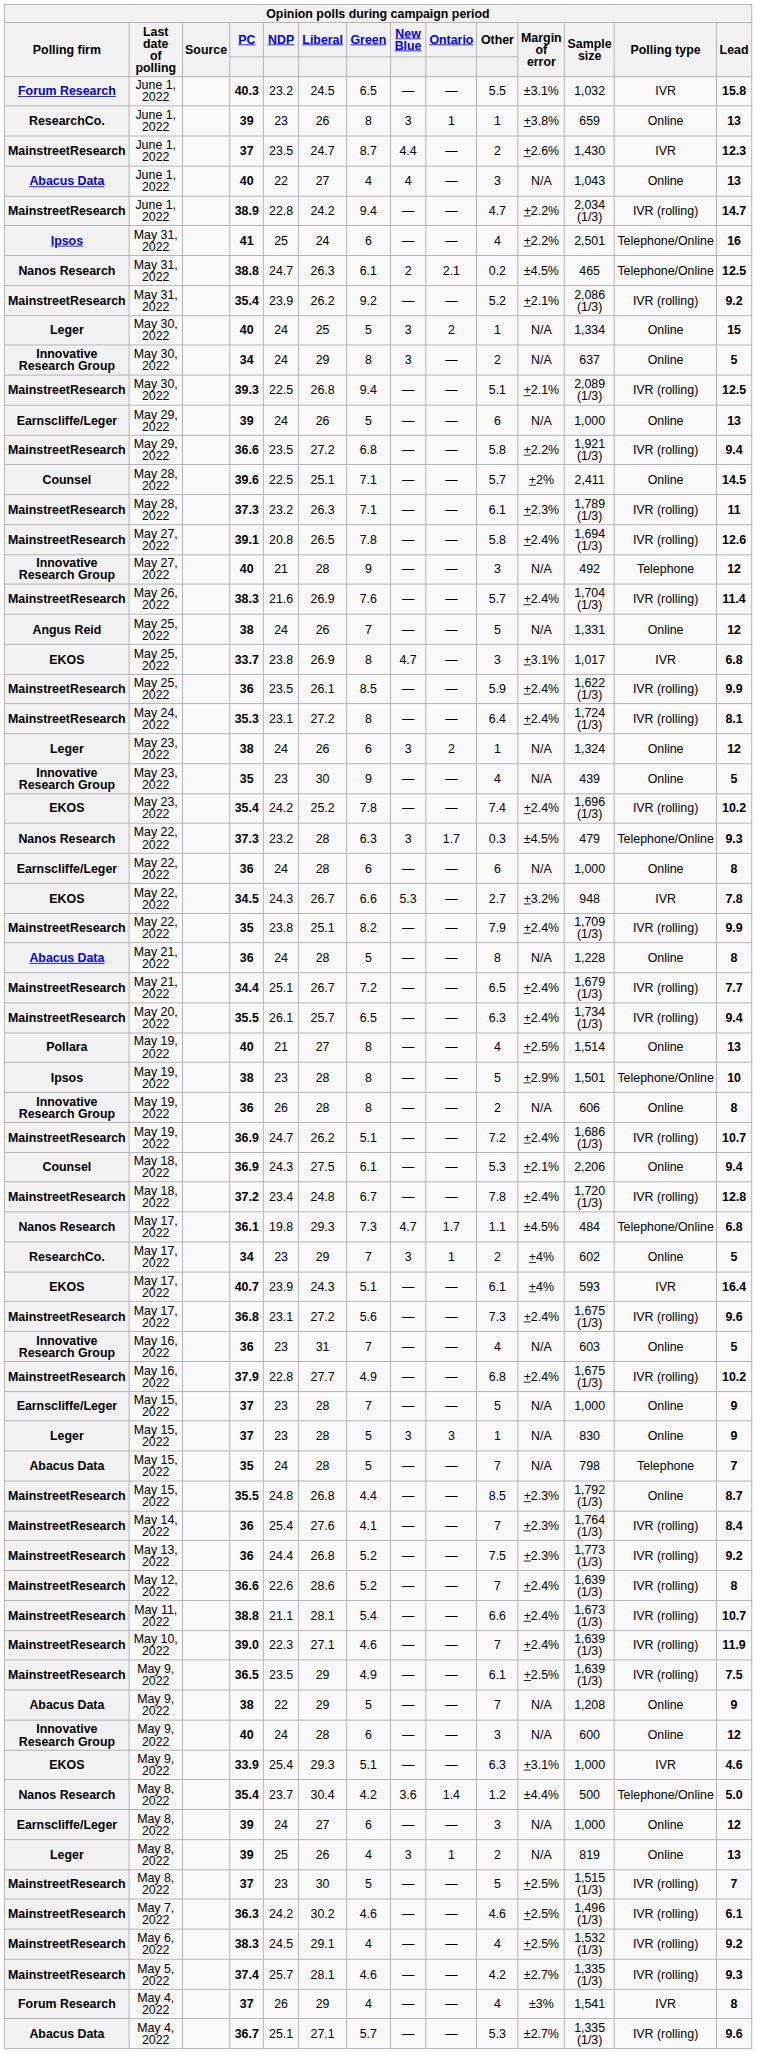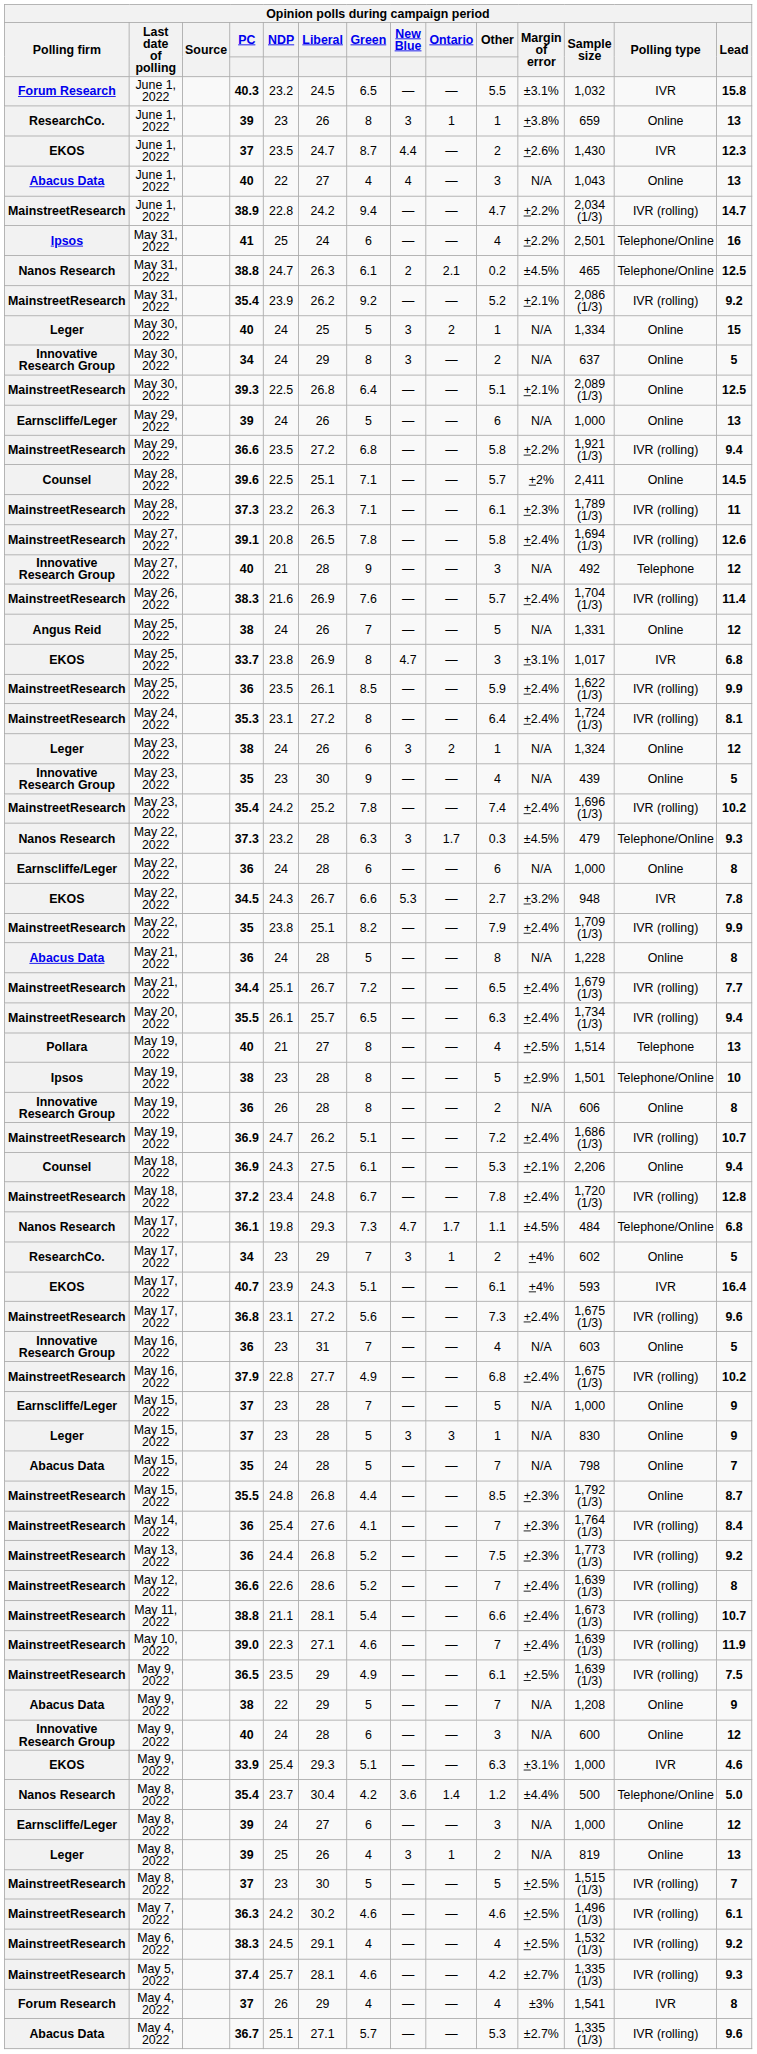(67, 151) MainstreetResearch -> (67, 151) EKOS
(368, 390) 9.4 -> (368, 390) 6.4
(666, 390) IVR (rolling) -> (666, 390) Online
(67, 809) EKOS -> (67, 809) MainstreetResearch
(666, 1048) Online -> (666, 1048) Telephone
(666, 1466) Telephone -> (666, 1466) Online
